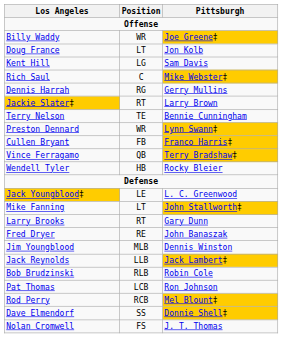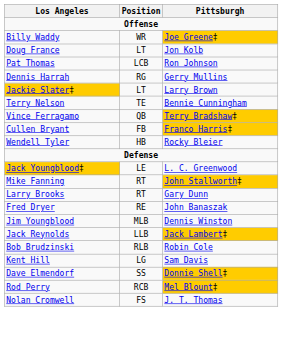rows swapped: (28, 63) <-> (30, 287)
- row: (28, 77)
(141, 103) RT -> (141, 90) LT
- row: (43, 129)
rows swapped: (43, 155) <-> (38, 142)
(141, 208) LT -> (141, 182) RT
rows swapped: (28, 300) <-> (40, 313)
